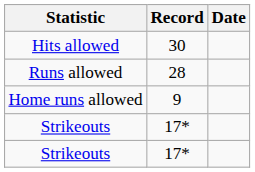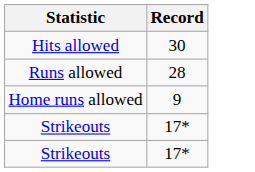- column: (229, 18)
